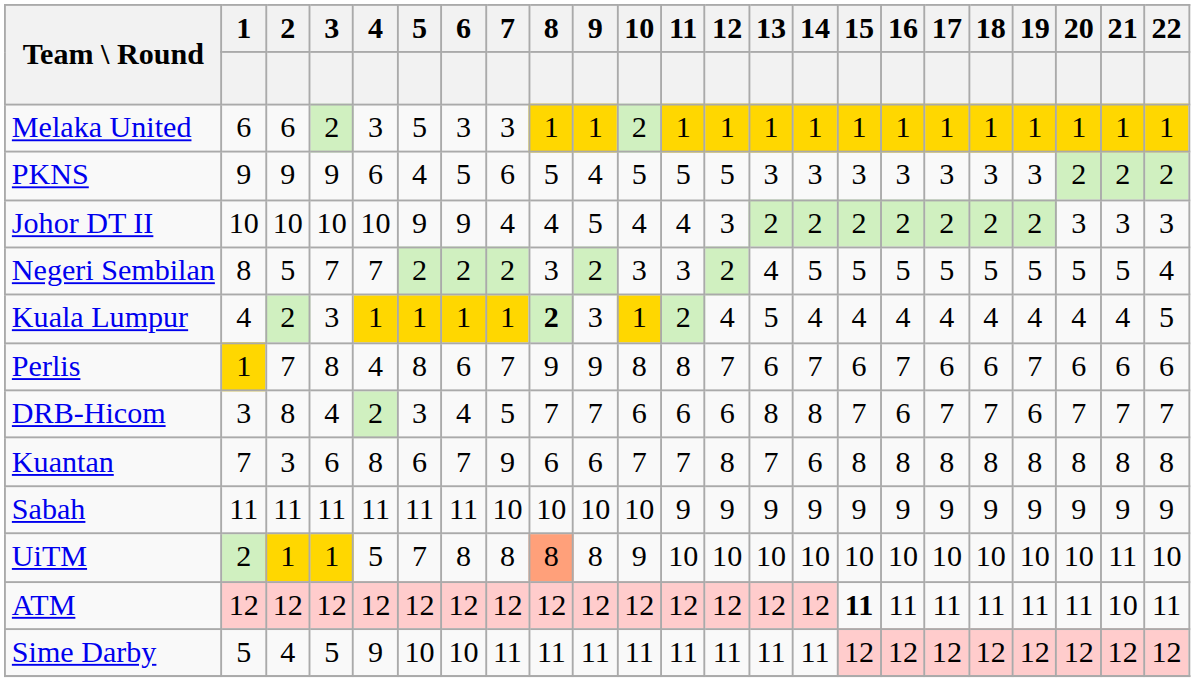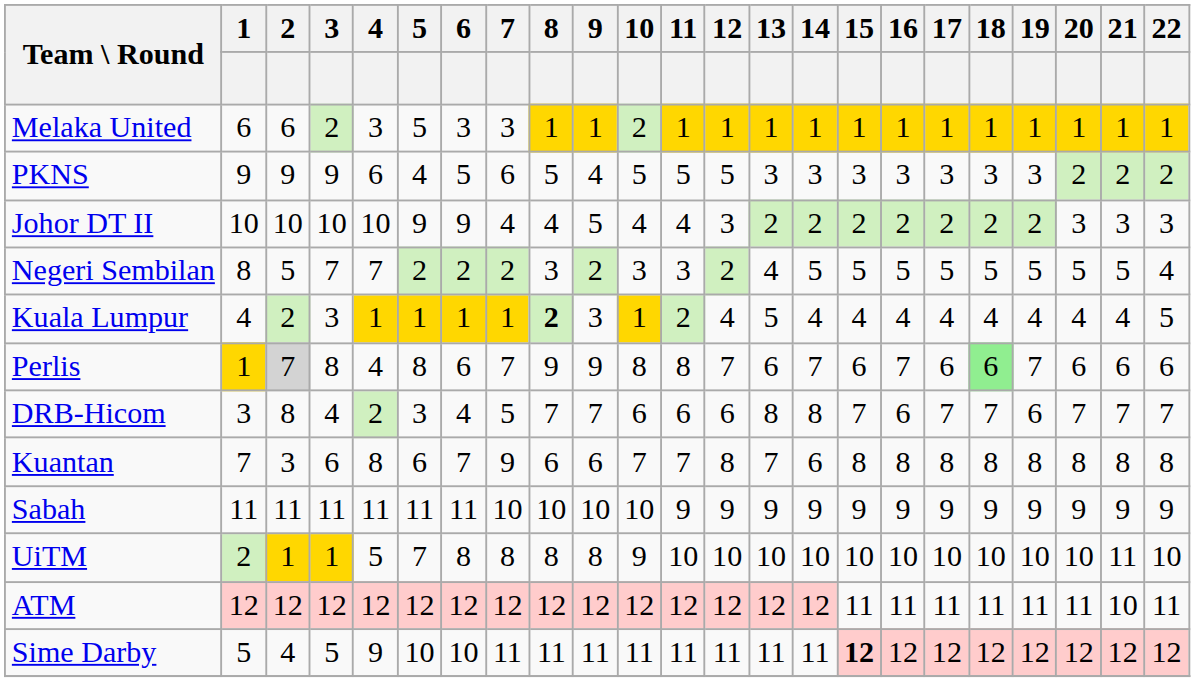(288, 366) no background -> (288, 366) lightgrey background
(991, 366) no background -> (991, 366) lightgreen background
(551, 556) lightsalmon background -> (551, 556) no background
(859, 604) bold -> (859, 604) normal
(859, 652) normal -> (859, 652) bold
